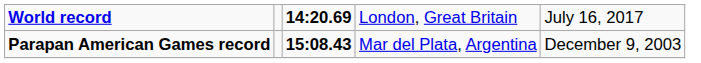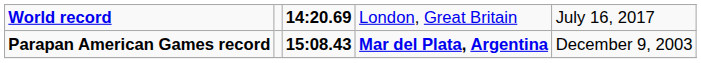(448, 44) normal -> (454, 44) bold
